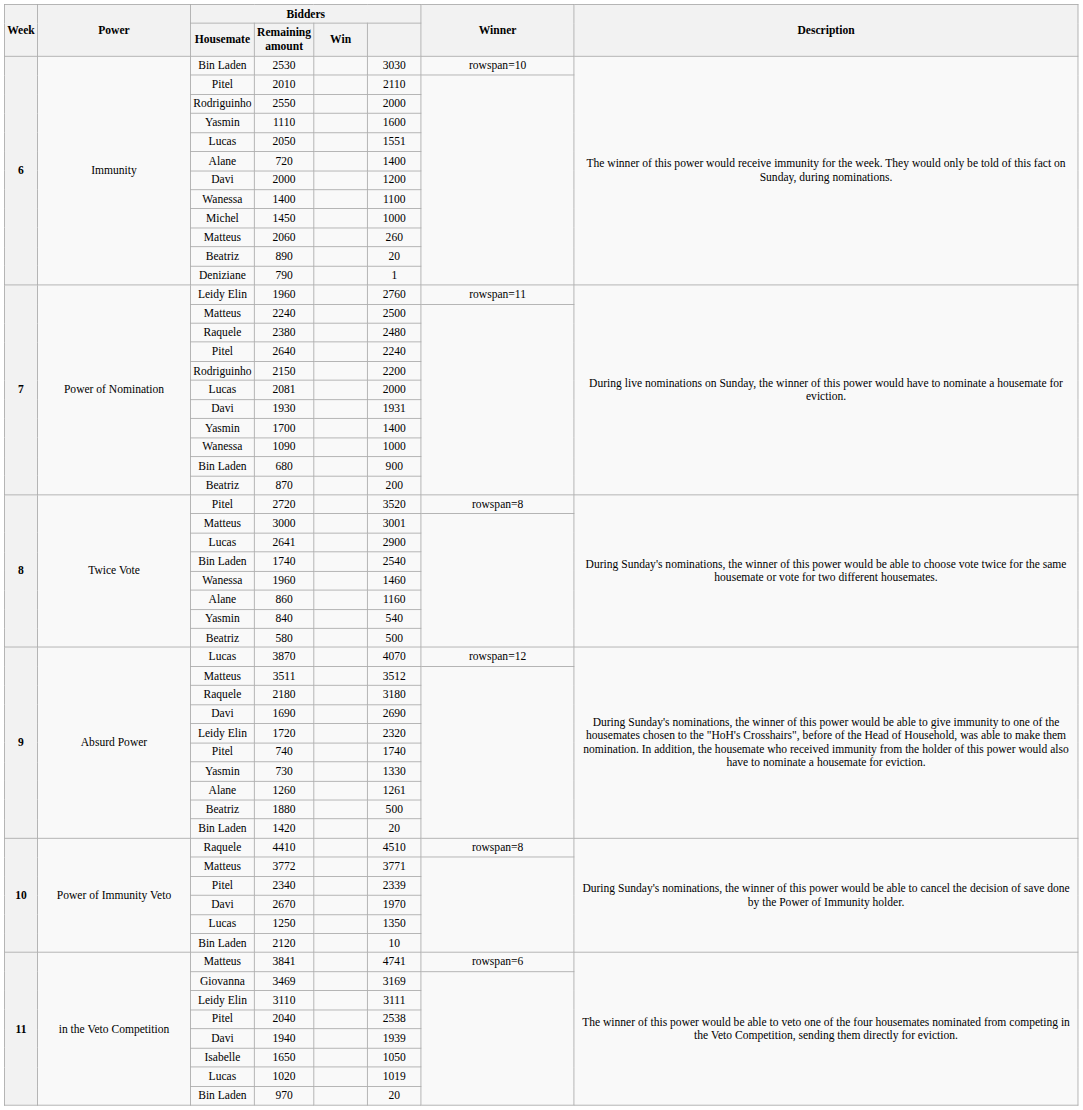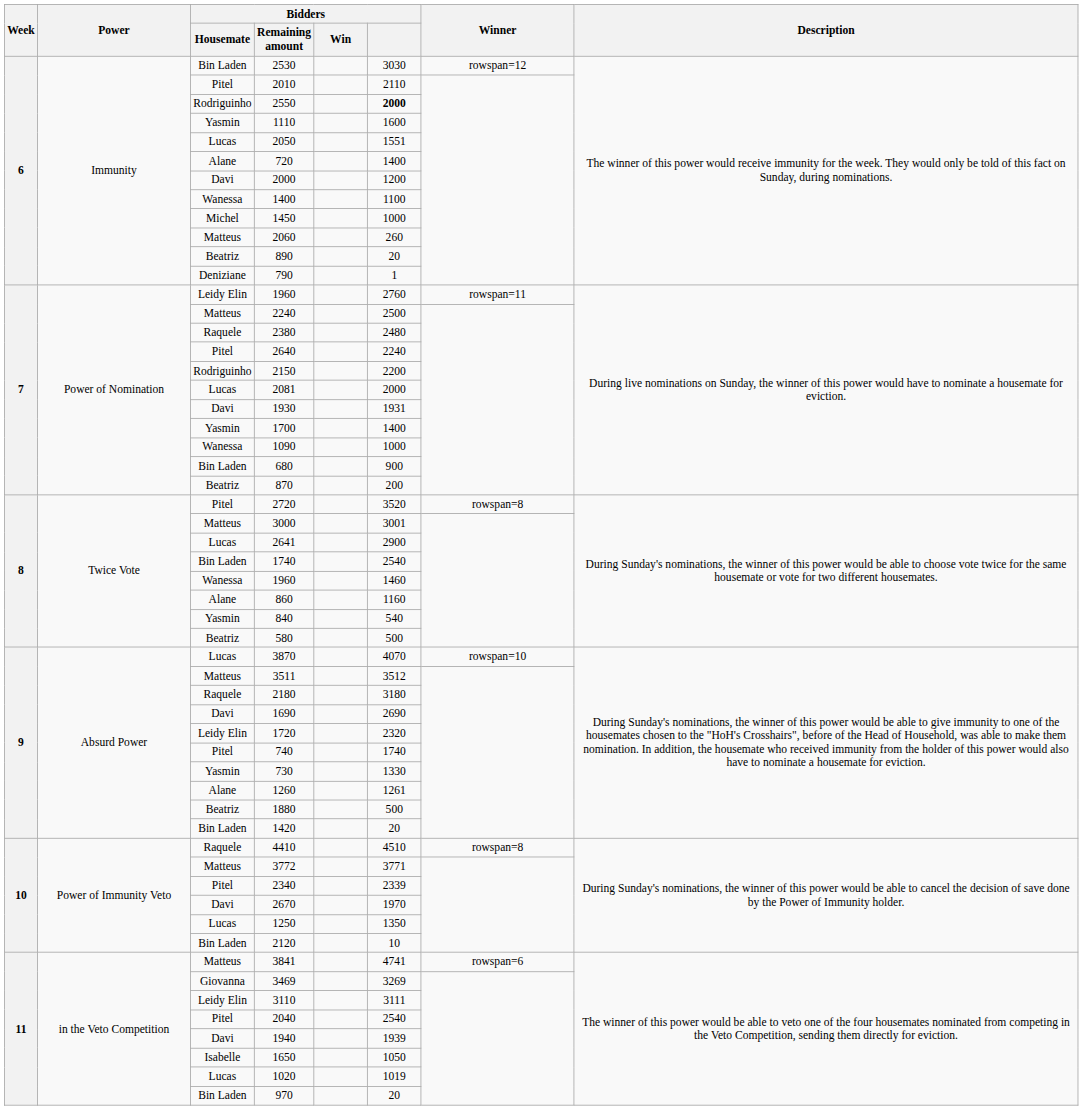(498, 65) rowspan=10 -> (498, 65) rowspan=12
(394, 103) normal -> (394, 103) bold
(498, 656) rowspan=12 -> (498, 656) rowspan=10
(394, 980) 3169 -> (394, 980) 3269
(394, 1018) 2538 -> (394, 1018) 2540
